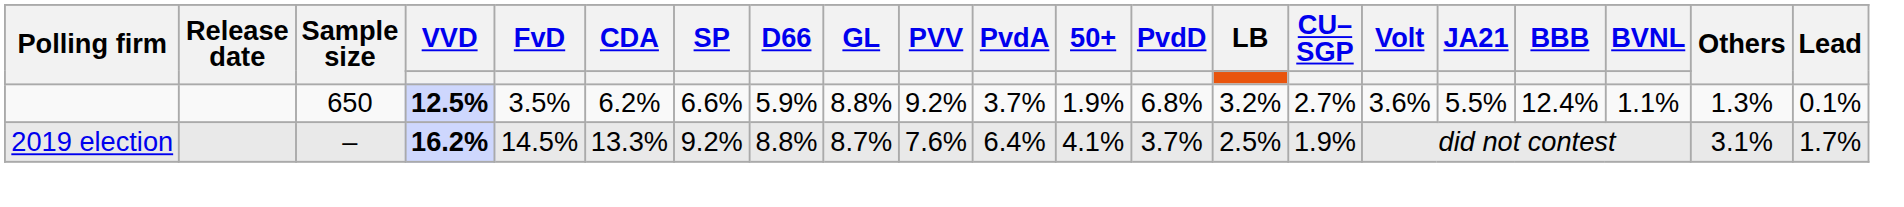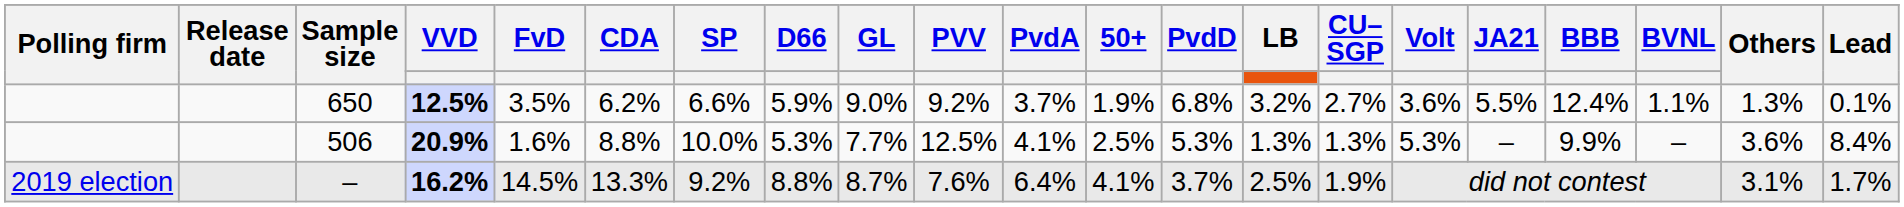(861, 103) 8.8% -> (876, 103) 9.0%
+ row: (350, 143)
